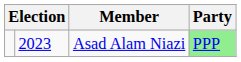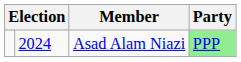(35, 43) 2023 -> (35, 43) 2024
